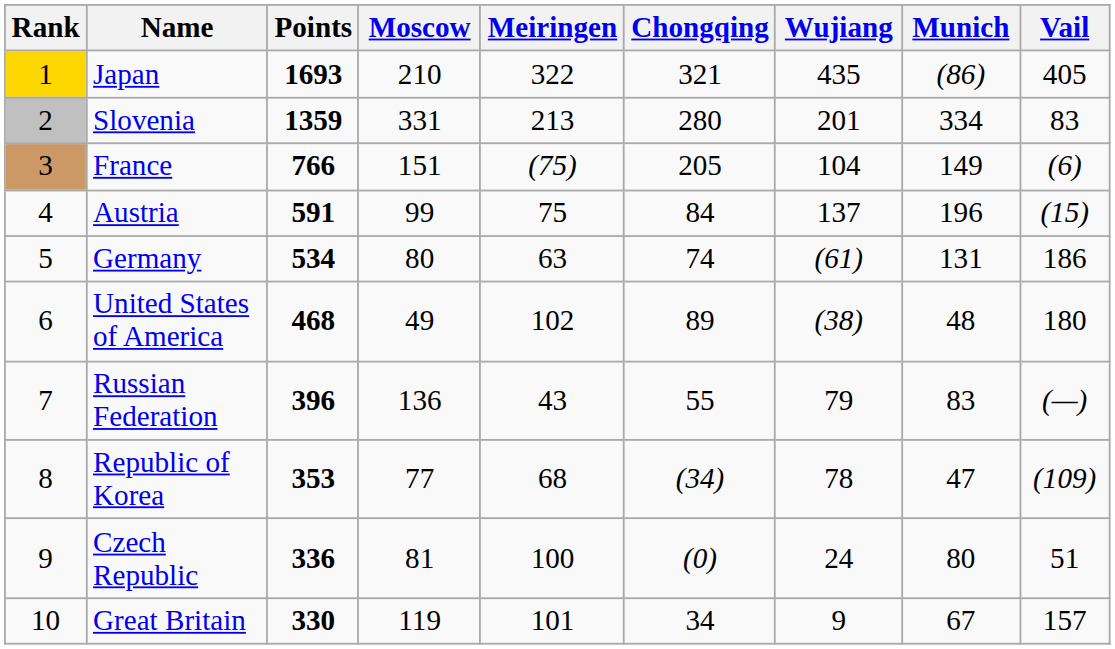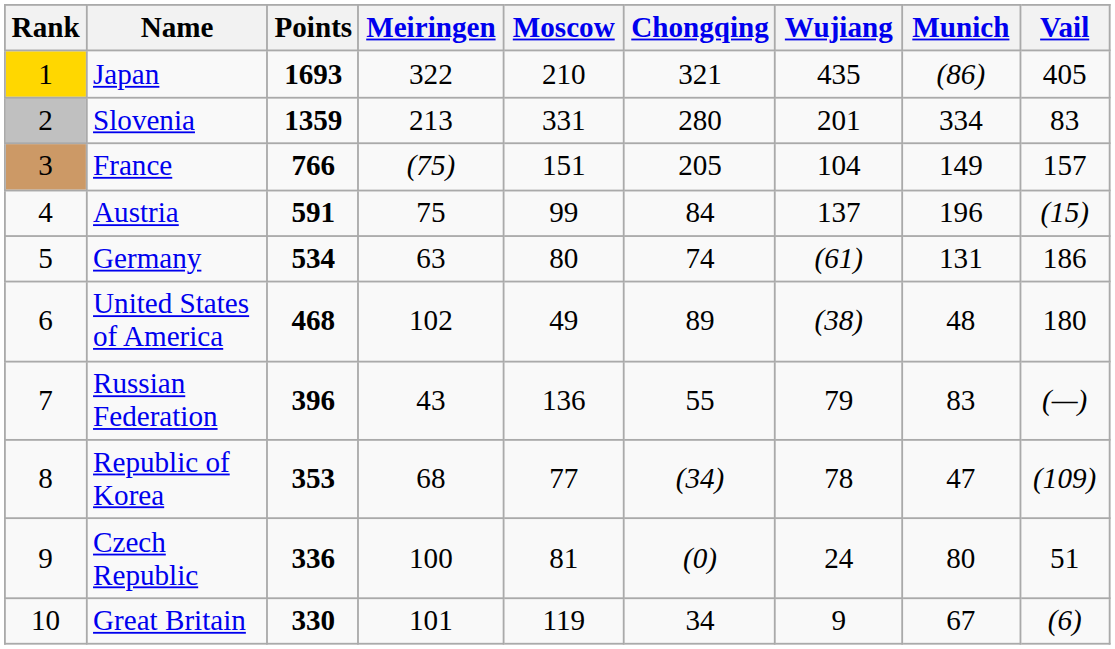columns swapped: (553, 27) <-> (420, 27)
(1065, 166) (6) -> (1065, 166) 157
(1065, 620) 157 -> (1065, 620) (6)
